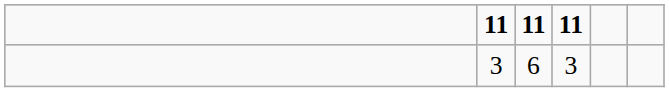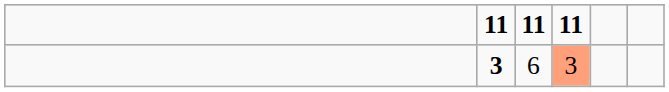(496, 65) normal -> (496, 65) bold
(571, 65) no background -> (571, 65) lightsalmon background
